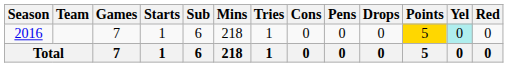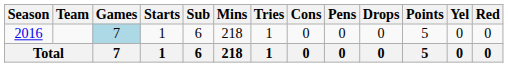(117, 33) no background -> (117, 33) lightblue background
(425, 33) gold background -> (425, 33) no background
(460, 33) paleturquoise background -> (460, 33) no background
